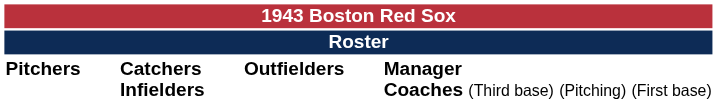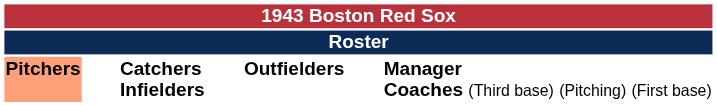(43, 68) no background -> (43, 68) lightsalmon background
